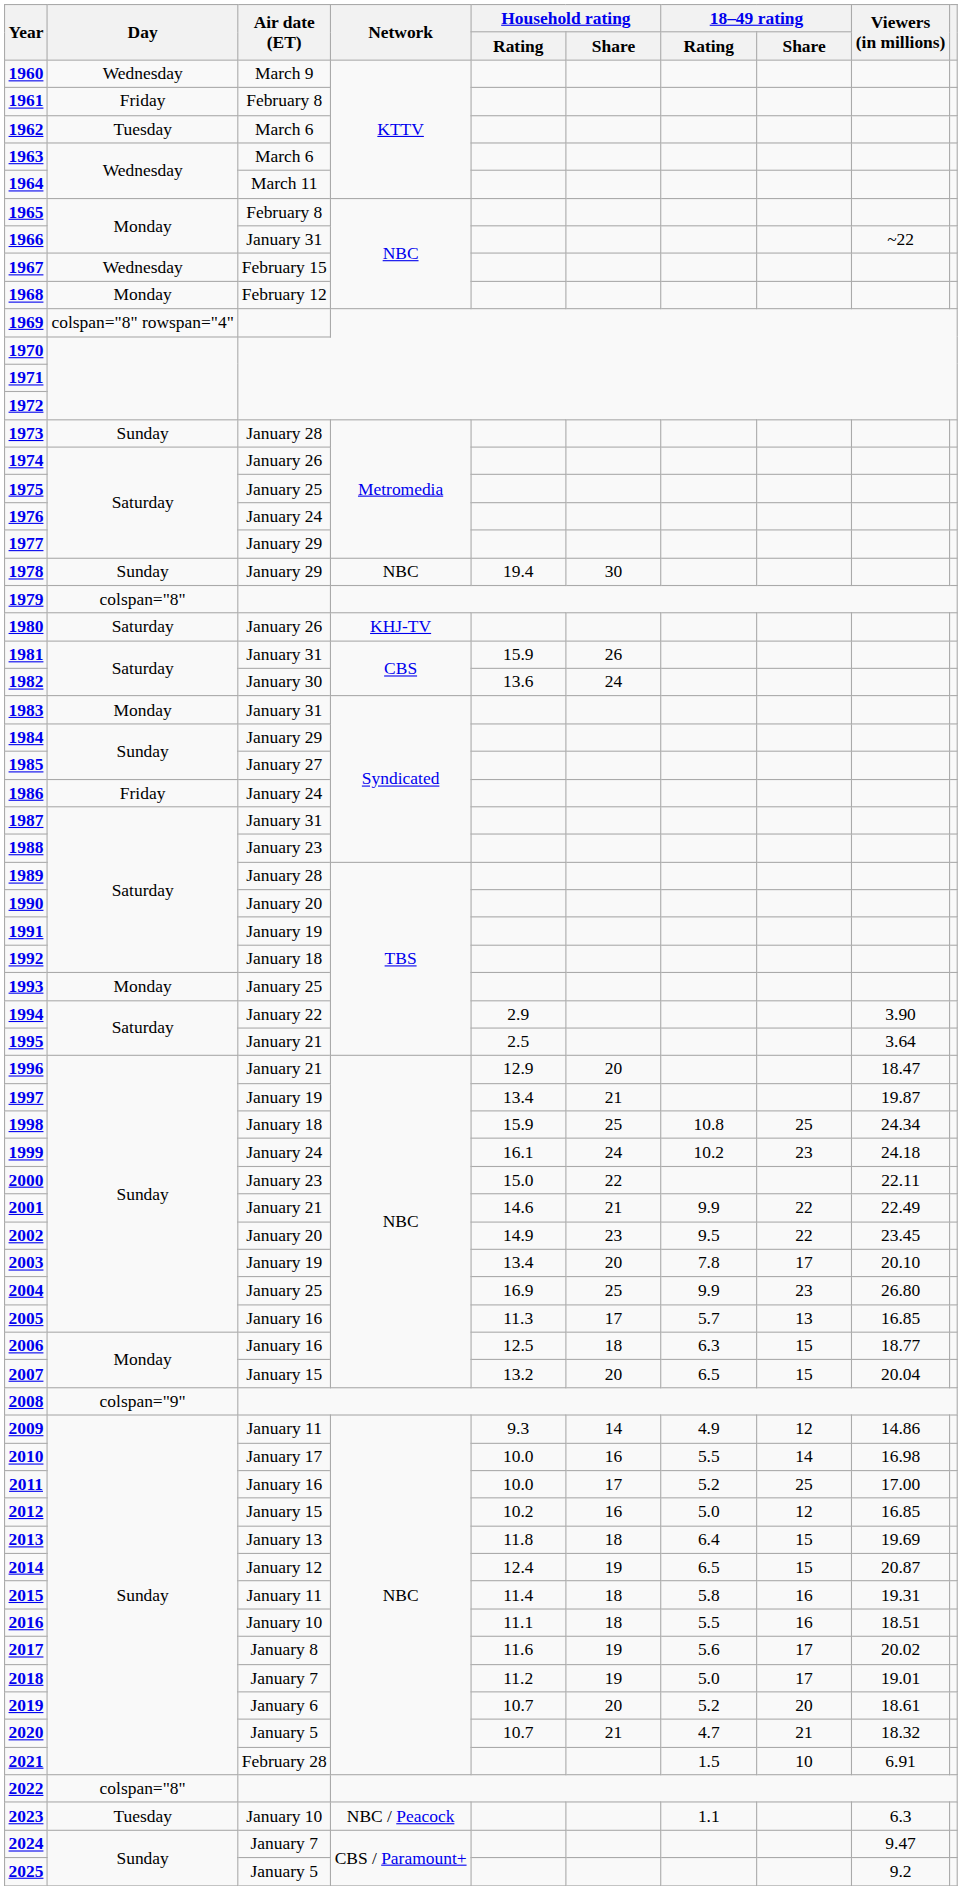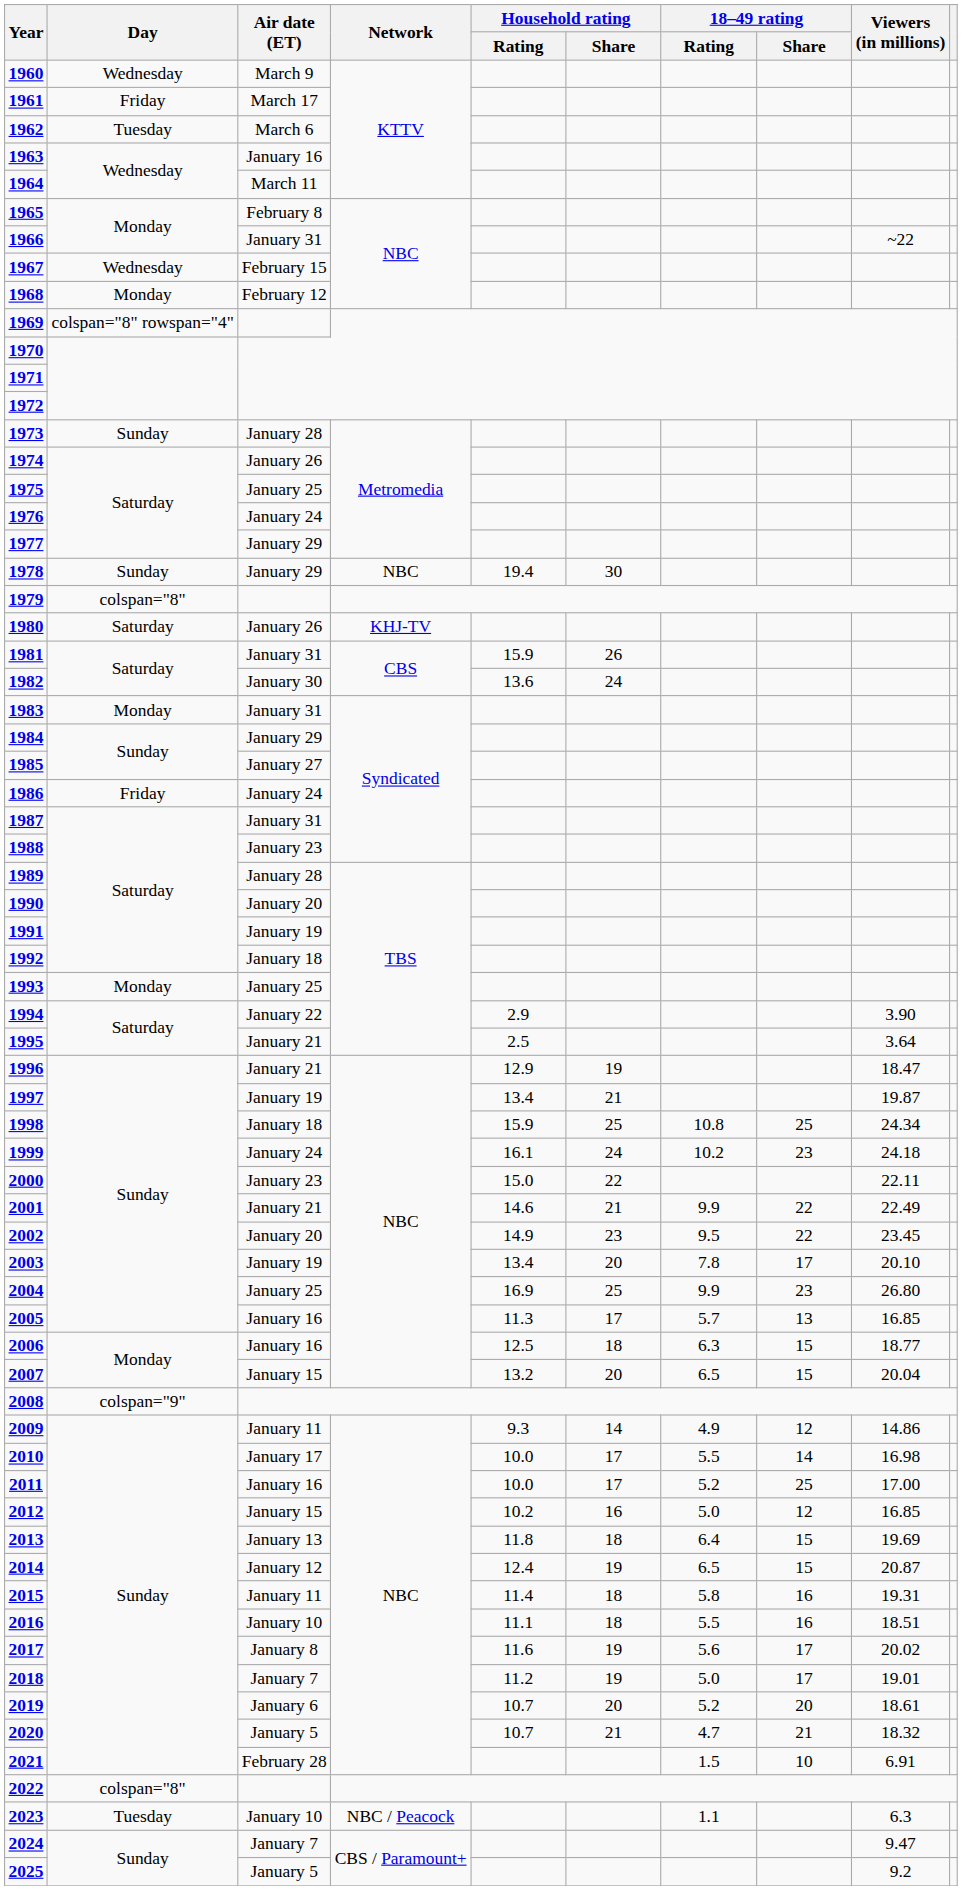(284, 101) February 8 -> (284, 101) March 17
(284, 156) March 6 -> (284, 156) January 16
(614, 1069) 20 -> (614, 1069) 19
(614, 1456) 16 -> (614, 1456) 17
